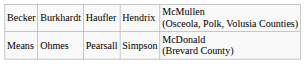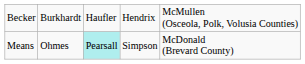(102, 45) no background -> (102, 45) paleturquoise background
